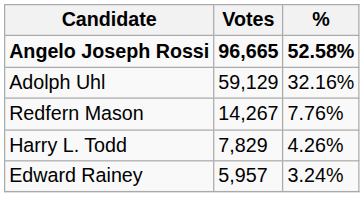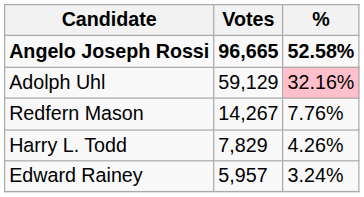(321, 82) no background -> (321, 82) pink background
